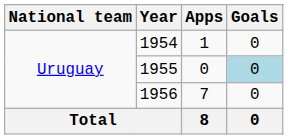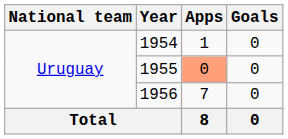(204, 69) no background -> (204, 69) lightsalmon background
(255, 69) lightblue background -> (255, 69) no background
